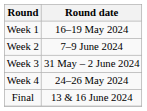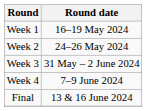(92, 47) 7–9 June 2024 -> (92, 47) 24–26 May 2024
(92, 81) 24–26 May 2024 -> (92, 81) 7–9 June 2024
